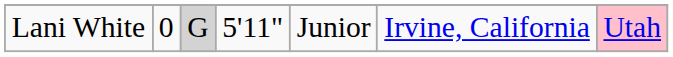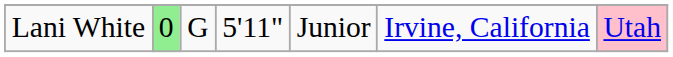(166, 27) no background -> (166, 27) lightgreen background
(198, 27) lightgrey background -> (198, 27) no background
